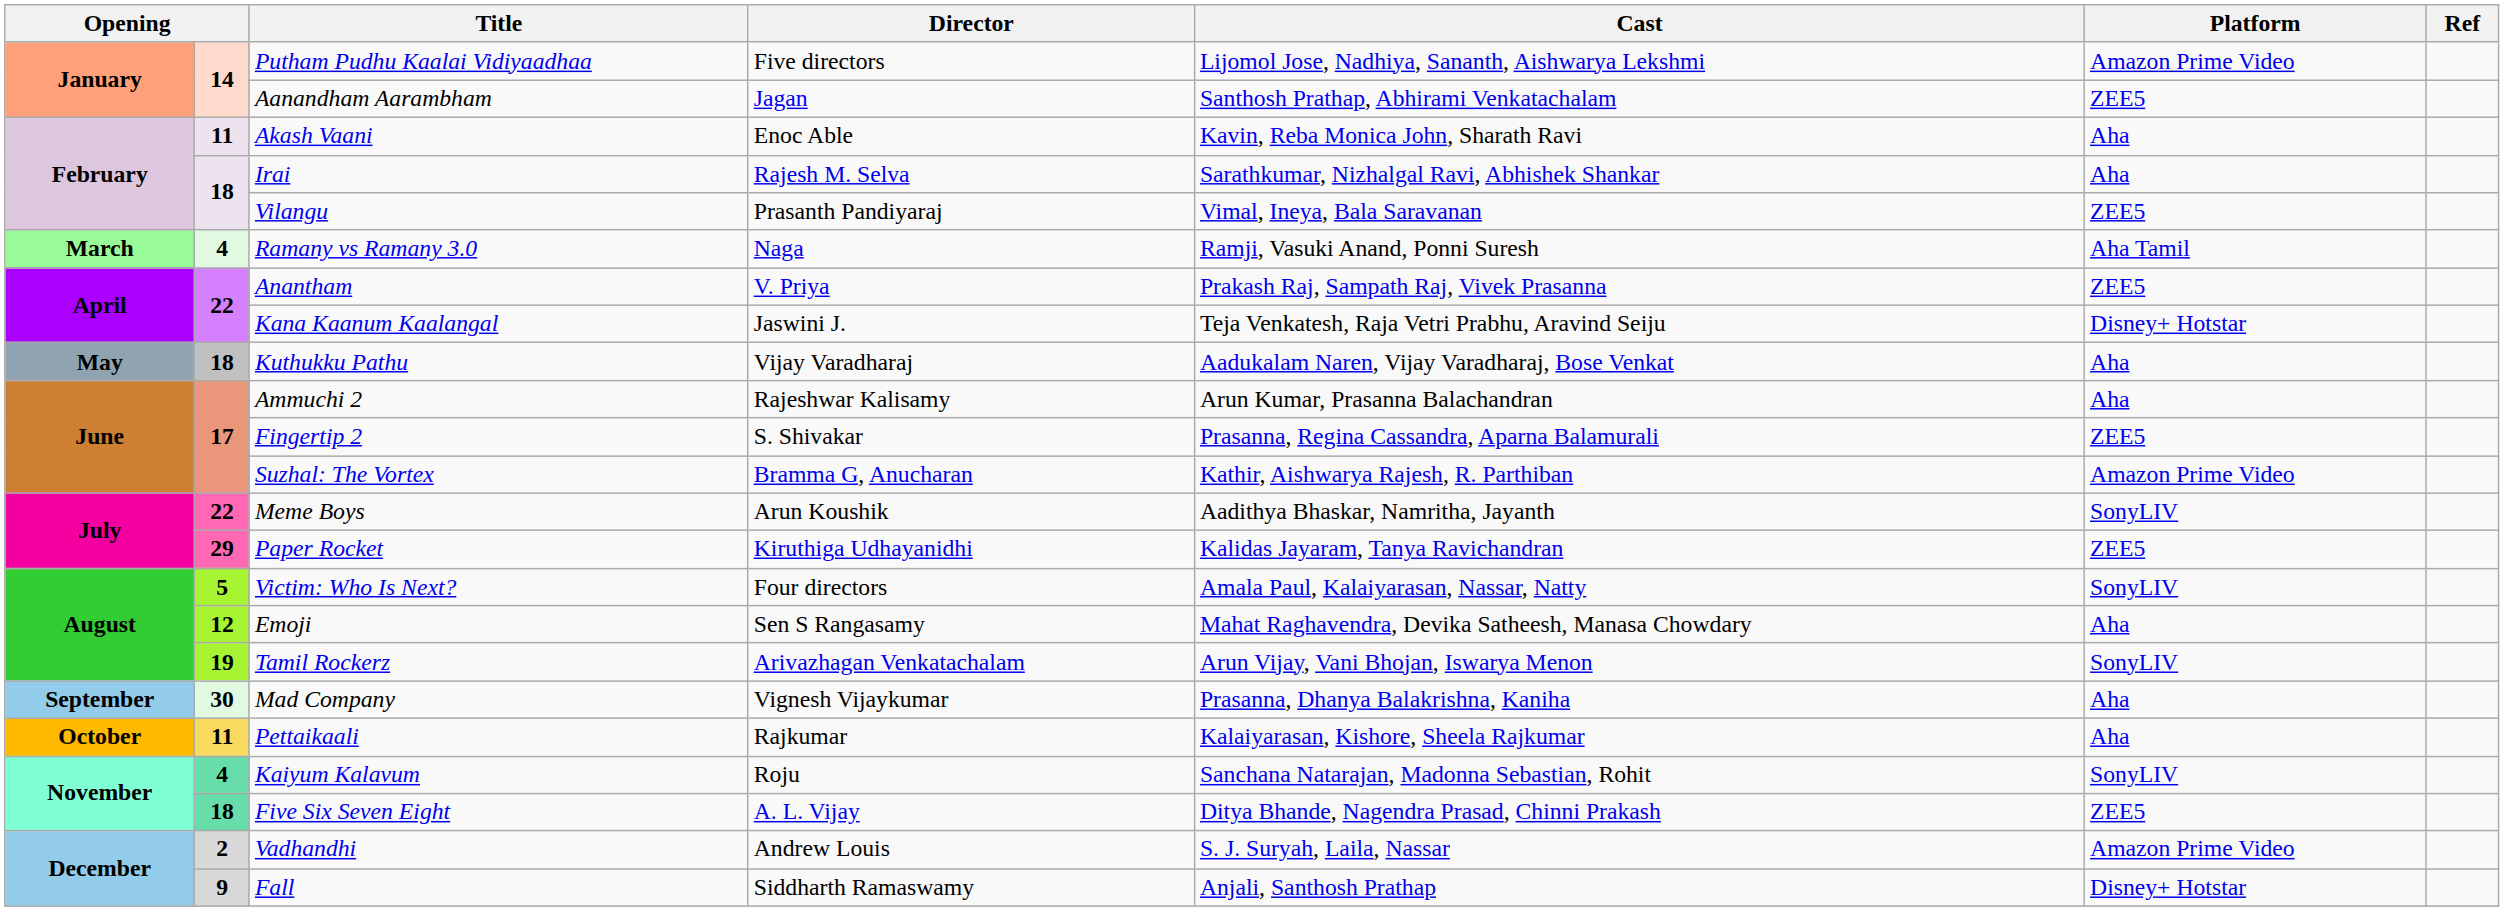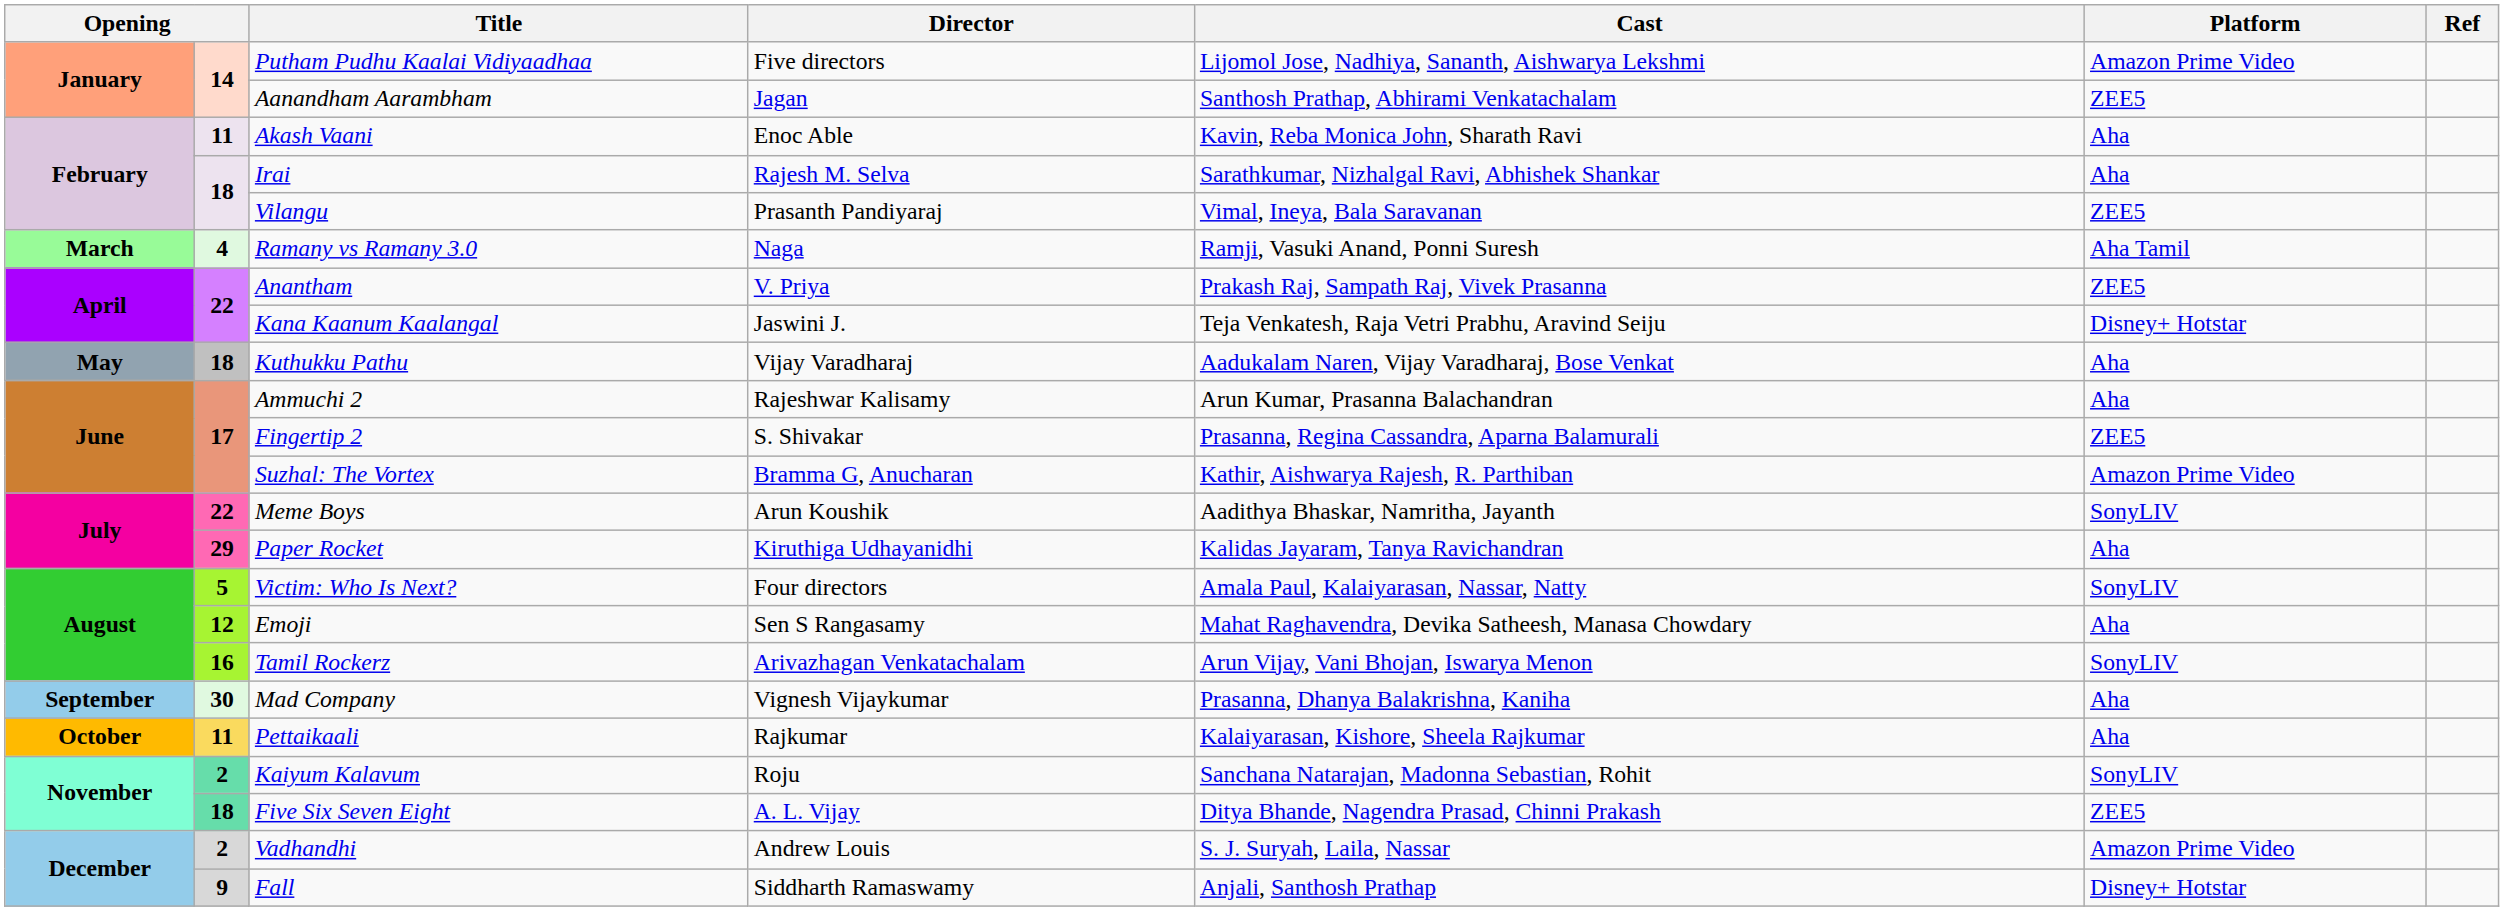(2118, 549) ZEE5 -> (2110, 549) Aha
(222, 661) 19 -> (222, 661) 16
(222, 774) 4 -> (222, 774) 2
